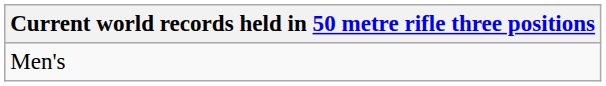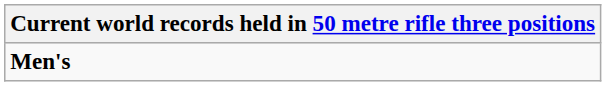(38, 61) normal -> (40, 61) bold
